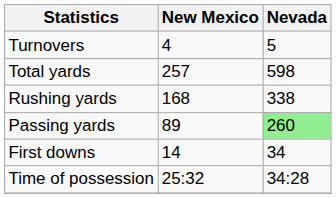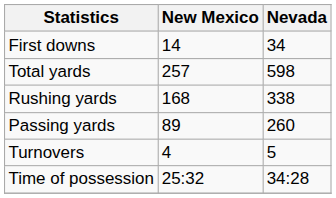rows swapped: (52, 152) <-> (46, 44)
(281, 125) lightgreen background -> (281, 125) no background
